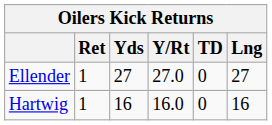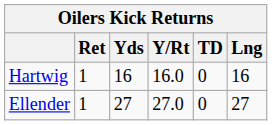rows swapped: (39, 76) <-> (38, 104)
